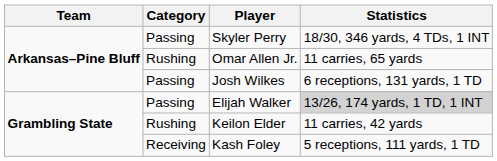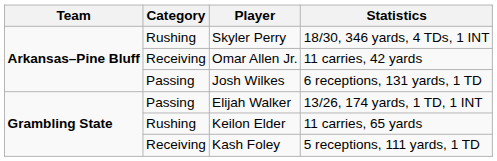(170, 37) Passing -> (171, 37) Rushing
(171, 59) Rushing -> (176, 59) Receiving
(363, 59) 11 carries, 65 yards -> (363, 59) 11 carries, 42 yards
(393, 102) lightgrey background -> (393, 102) no background
(363, 123) 11 carries, 42 yards -> (363, 123) 11 carries, 65 yards
